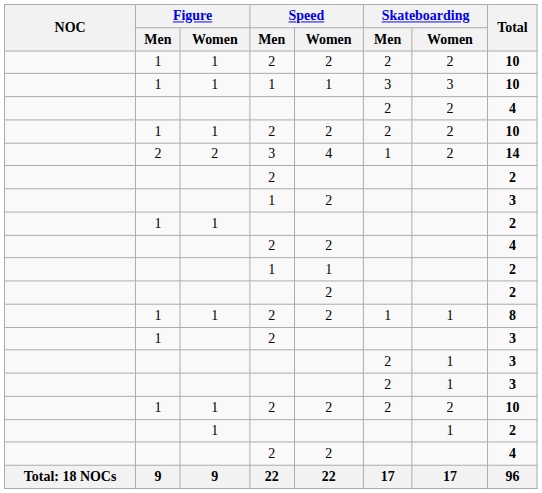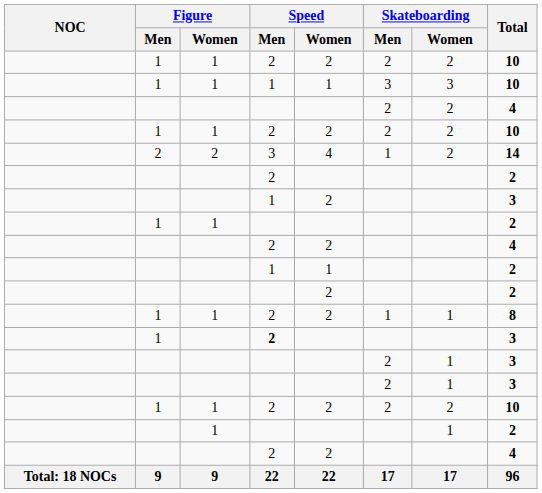(272, 338) normal -> (272, 338) bold
